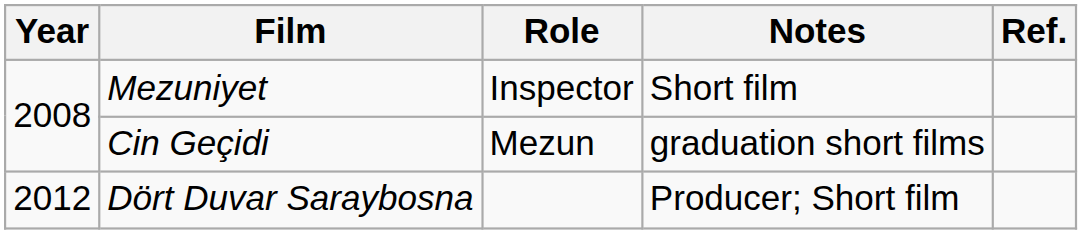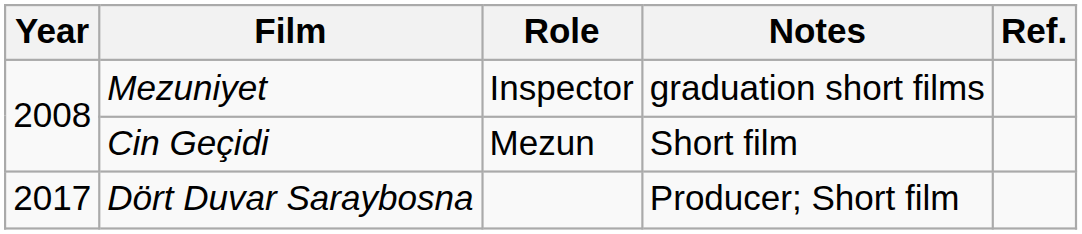(724, 87) Short film -> (817, 87) graduation short films
(817, 143) graduation short films -> (724, 143) Short film
(52, 198) 2012 -> (52, 198) 2017
